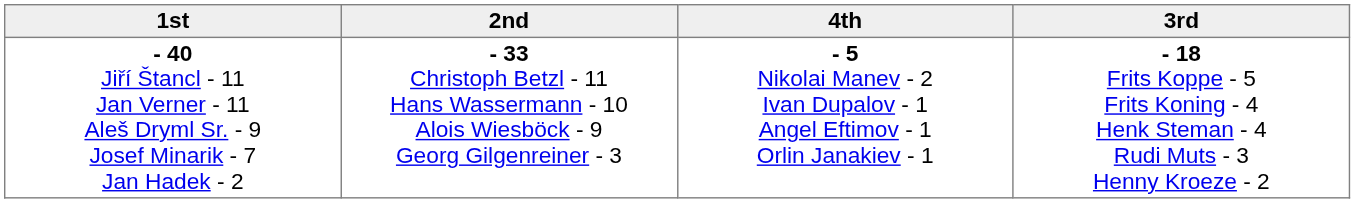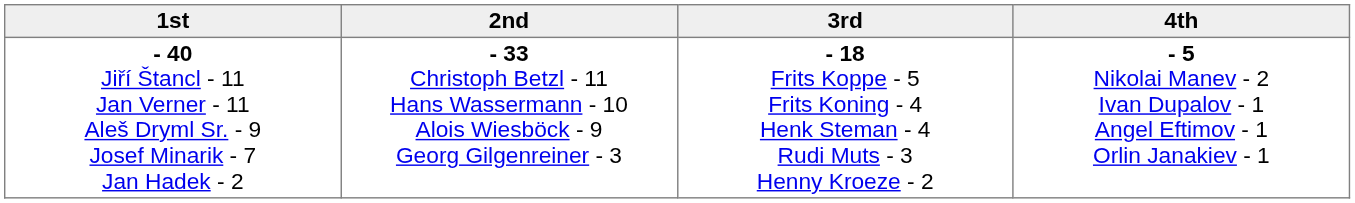columns swapped: (1181, 20) <-> (845, 20)
